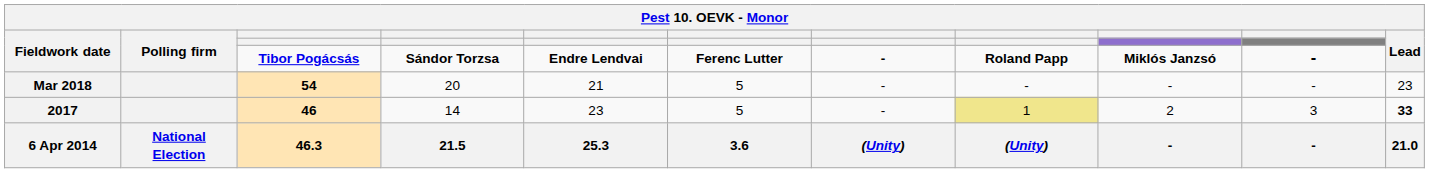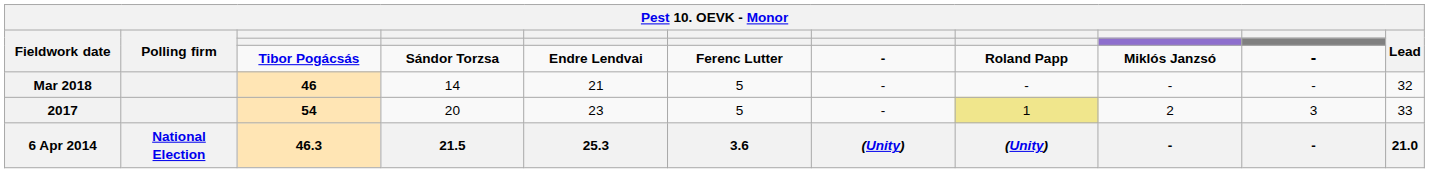(309, 85) 54 -> (309, 85) 46
(452, 85) 20 -> (452, 85) 14
(1405, 85) 23 -> (1405, 85) 32
(309, 111) 46 -> (309, 111) 54
(452, 111) 14 -> (452, 111) 20
(1405, 110) bold -> (1405, 111) normal
